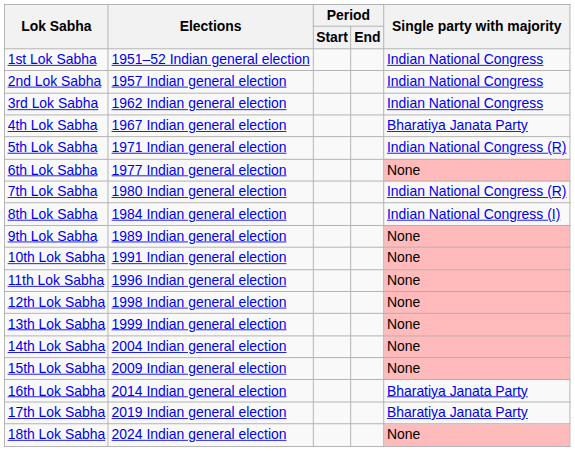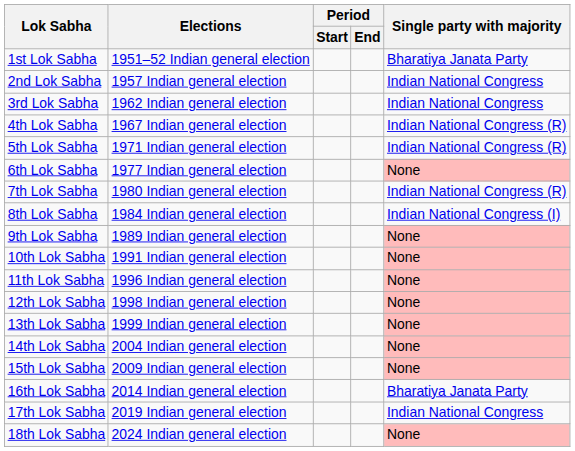(465, 59) Indian National Congress -> (457, 59) Bharatiya Janata Party
(457, 125) Bharatiya Janata Party -> (477, 125) Indian National Congress (R)
(457, 412) Bharatiya Janata Party -> (465, 412) Indian National Congress
